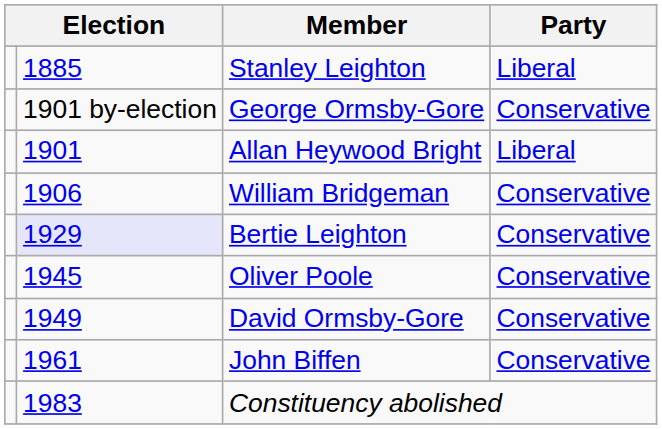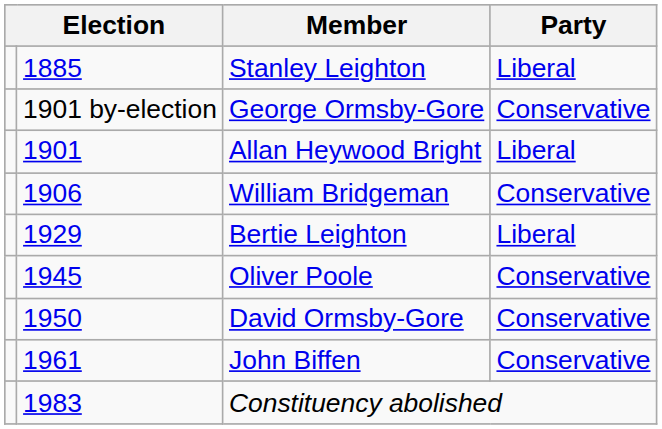(52, 234) lavender background -> (52, 234) no background
(573, 234) Conservative -> (536, 234) Liberal
(52, 318) 1949 -> (52, 318) 1950
